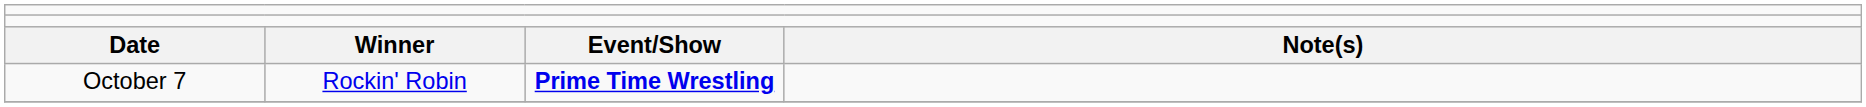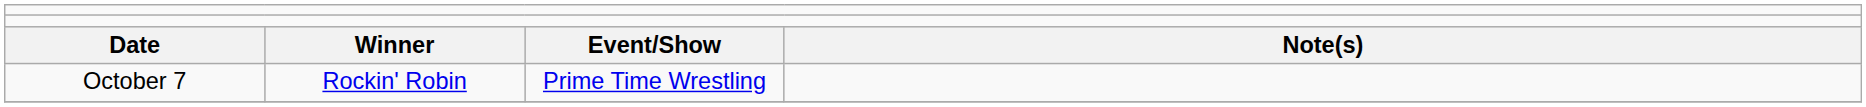(655, 82) bold -> (655, 82) normal
